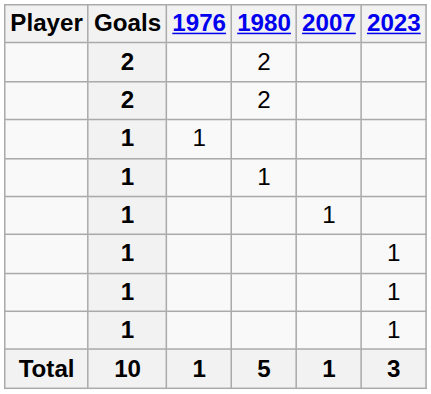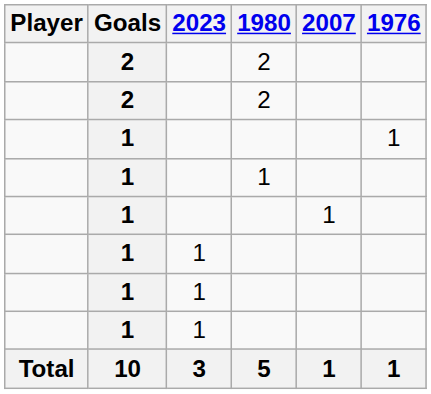columns swapped: (199, 23) <-> (394, 23)
